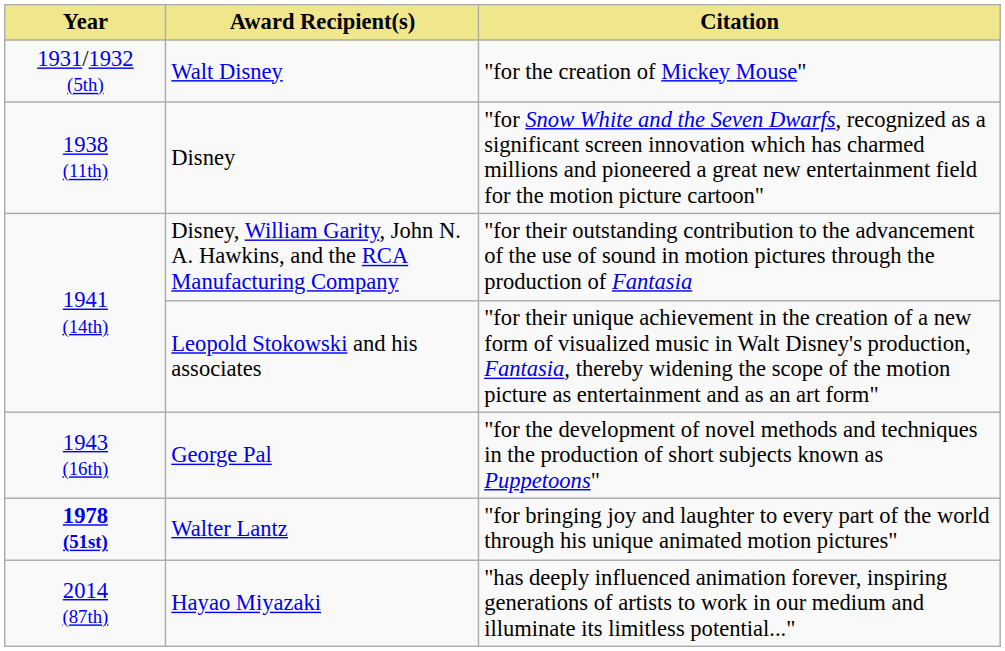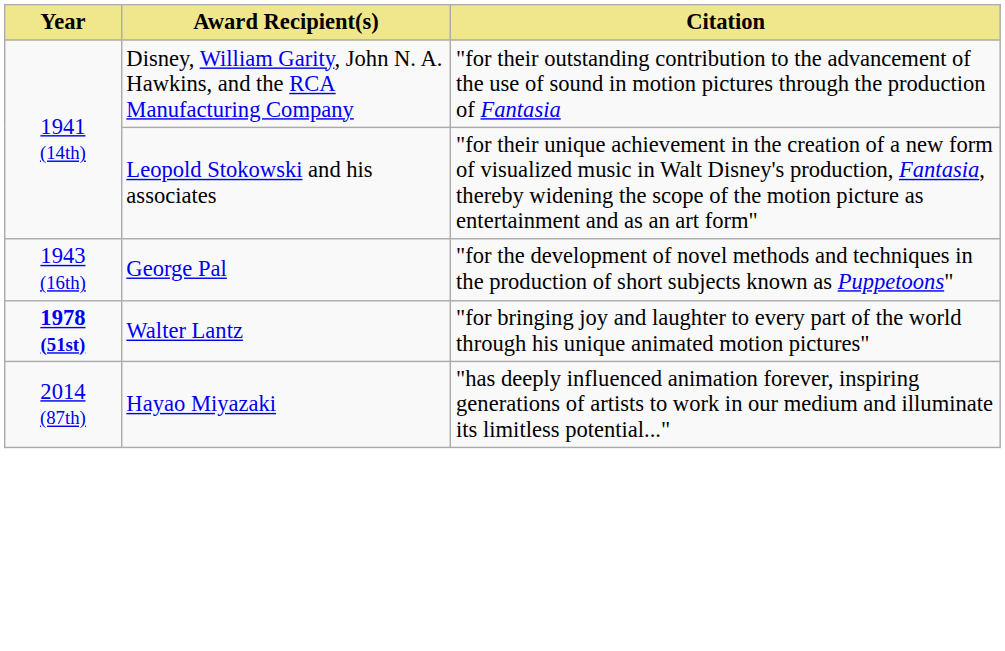- row: (227, 70)
- row: (203, 157)
